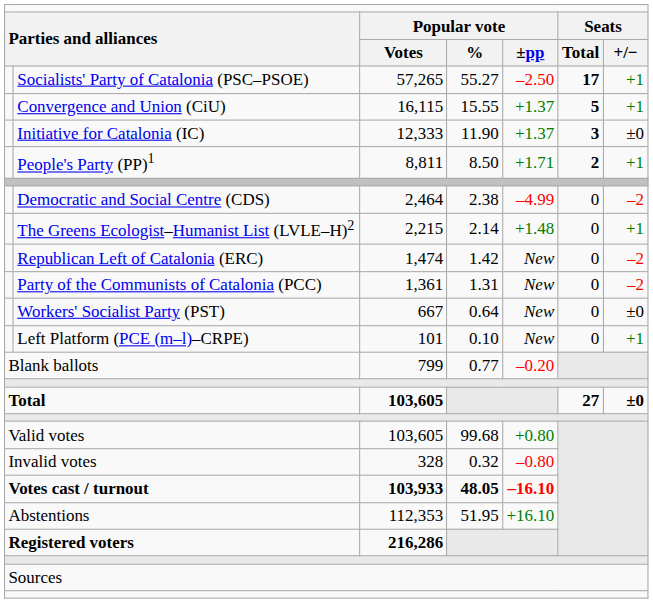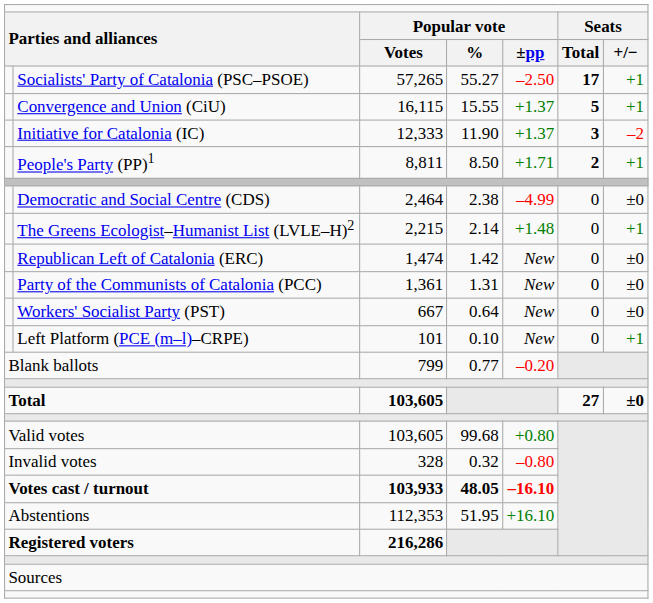(635, 133) ±0 -> (636, 133) –2
(636, 199) –2 -> (635, 199) ±0
(636, 257) –2 -> (635, 257) ±0
(636, 284) –2 -> (635, 284) ±0
